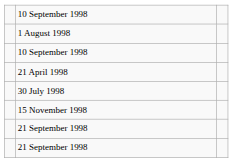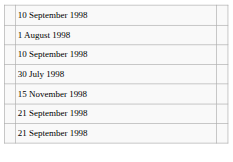- row: (10, 72)
